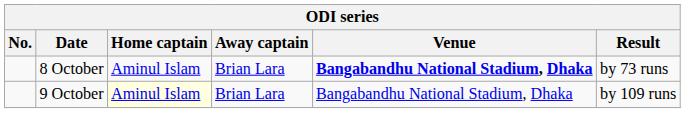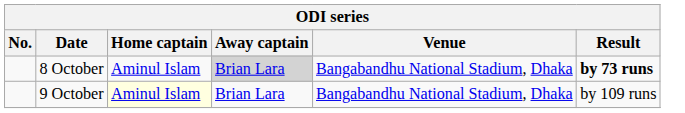(250, 68) no background -> (250, 68) lightgrey background
(454, 68) bold -> (444, 68) normal
(634, 68) normal -> (617, 68) bold
